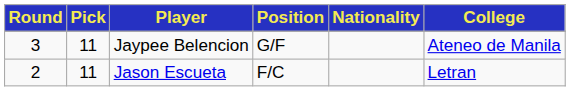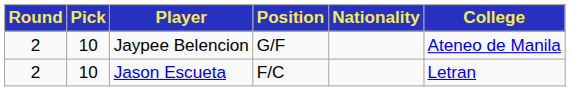(36, 45) 3 -> (36, 45) 2
(88, 45) 11 -> (88, 45) 10
(88, 72) 11 -> (88, 72) 10
